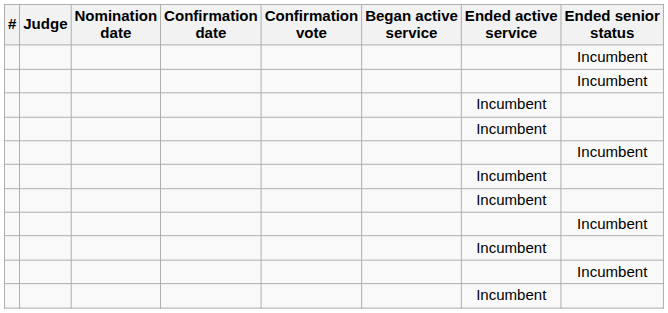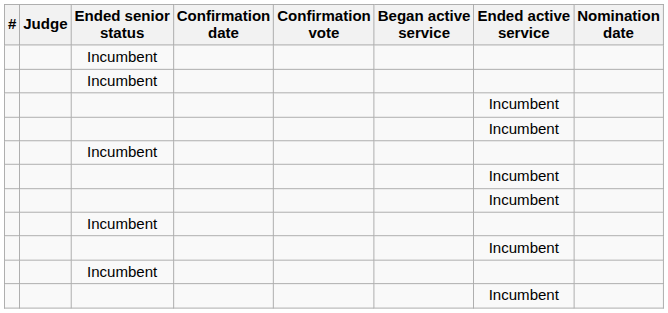columns swapped: (116, 24) <-> (612, 24)
